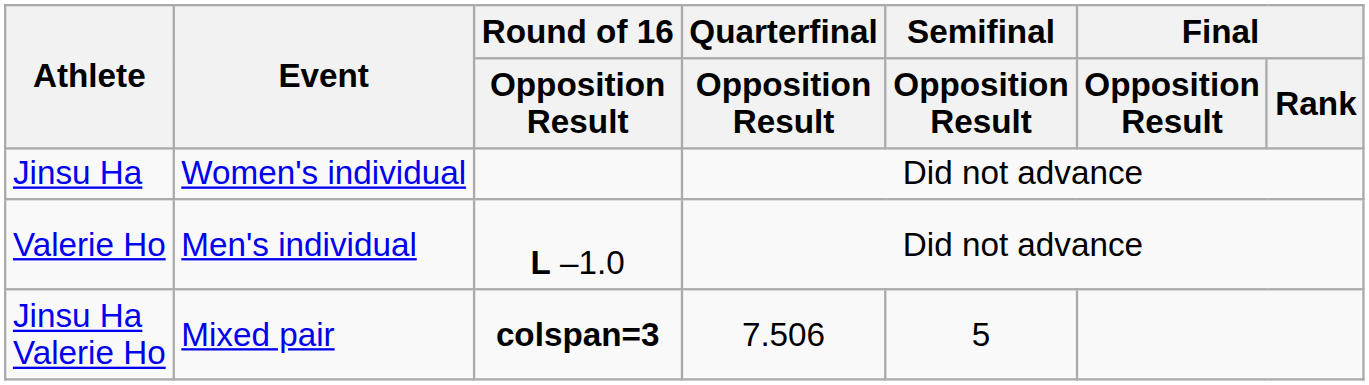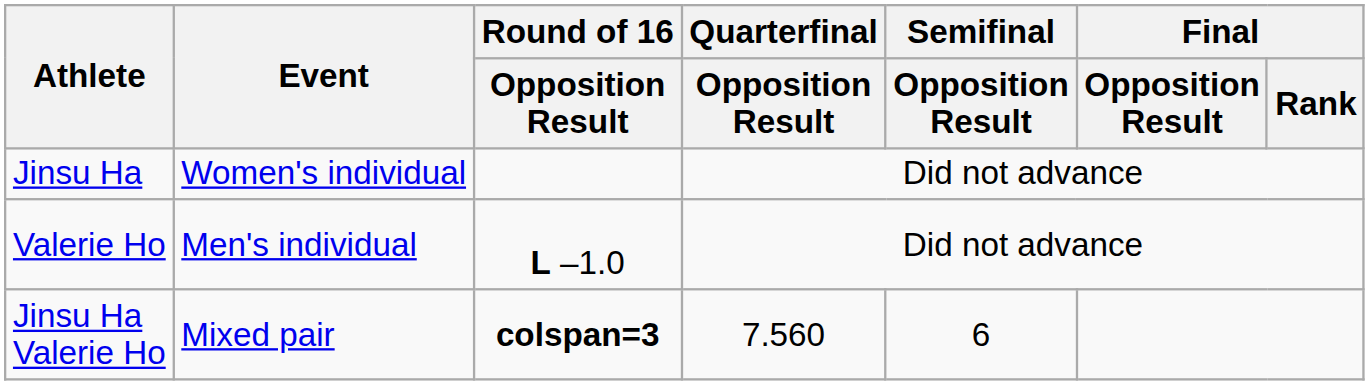(783, 334) 7.506 -> (783, 334) 7.560
(981, 334) 5 -> (981, 334) 6
